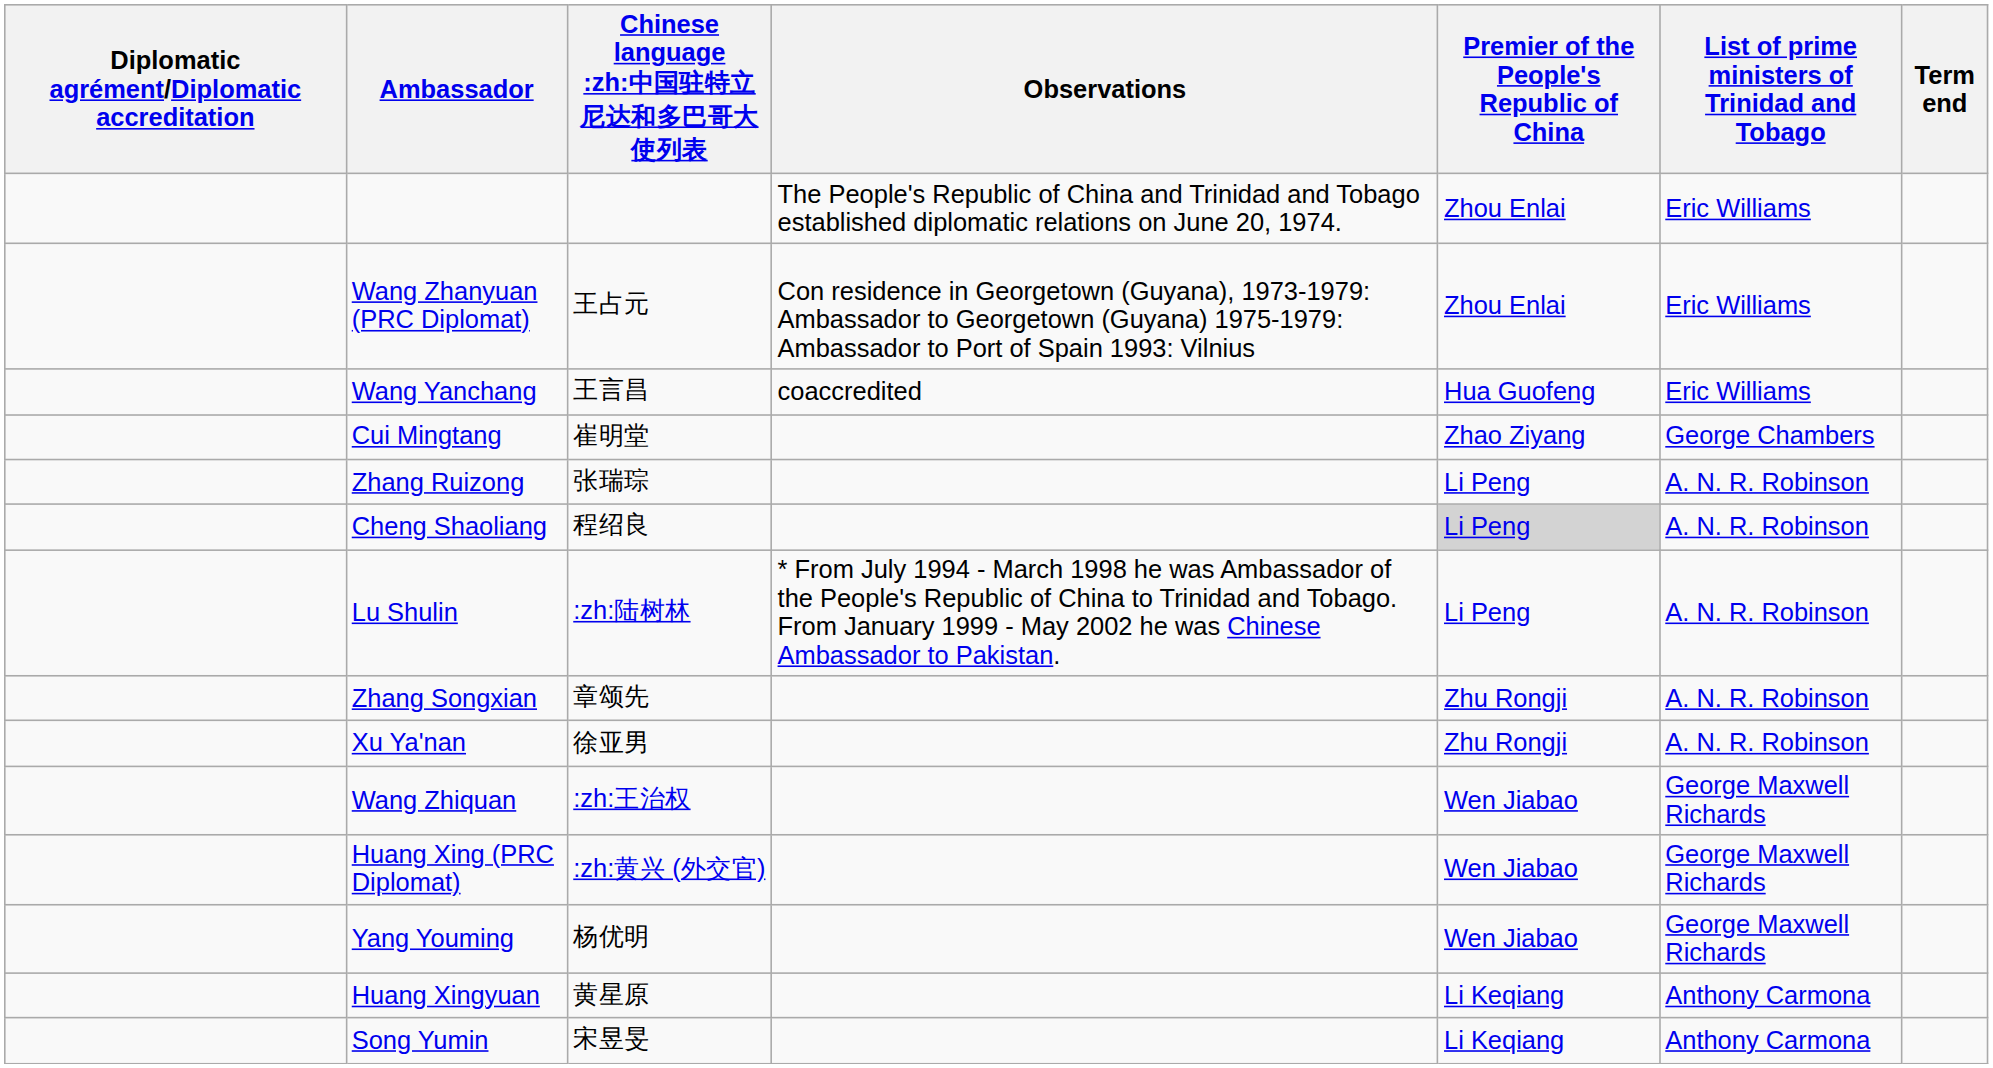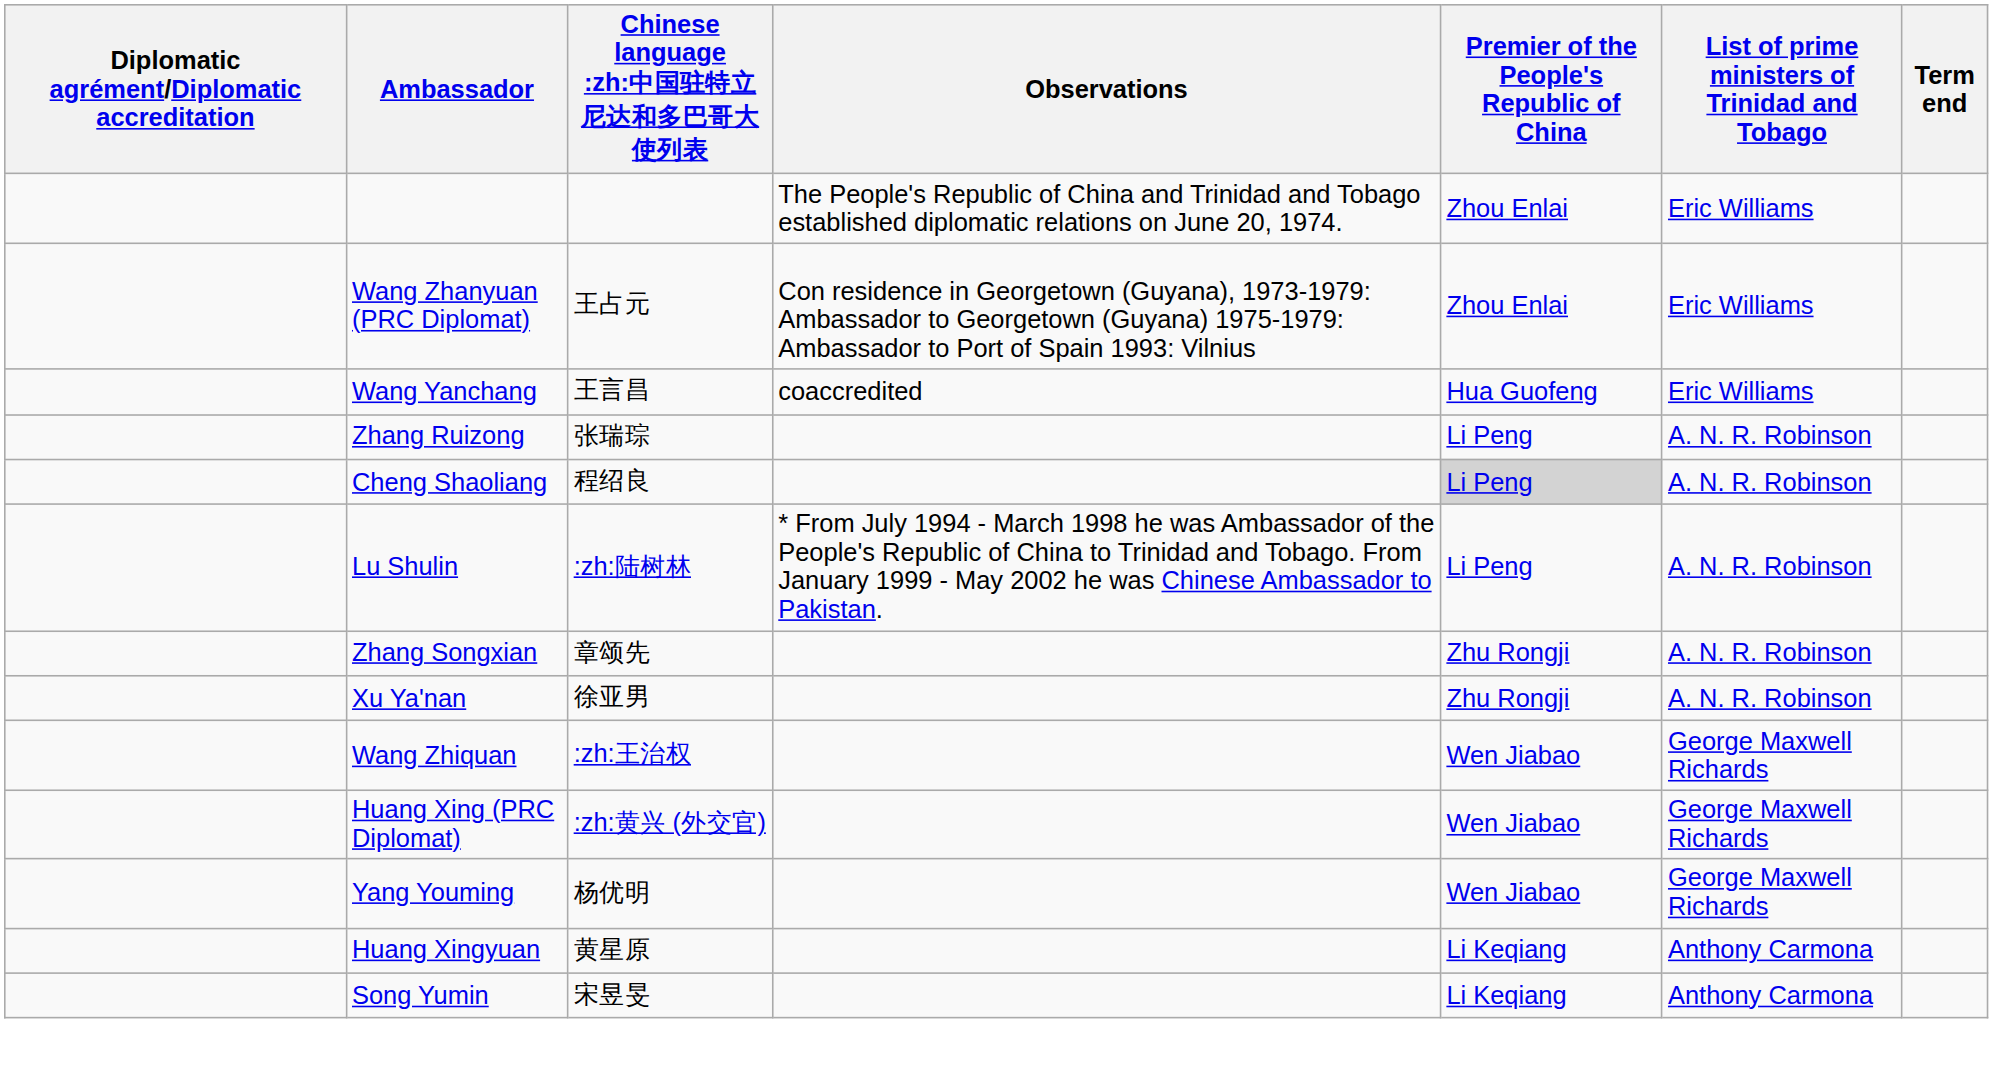- row: (427, 436)
